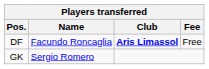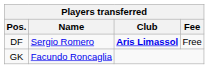(71, 42) Facundo Roncaglia -> (62, 42) Sergio Romero
(62, 57) Sergio Romero -> (71, 57) Facundo Roncaglia
